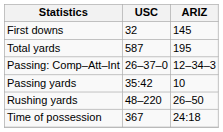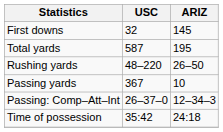rows swapped: (42, 100) <-> (63, 65)
(139, 83) 35:42 -> (134, 83) 367
(134, 118) 367 -> (139, 118) 35:42
